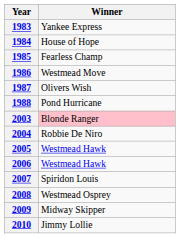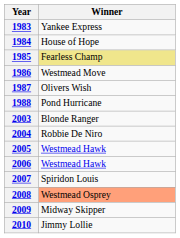(72, 57) no background -> (72, 57) khaki background
(70, 118) pink background -> (70, 118) no background
(76, 194) no background -> (76, 194) lightsalmon background
